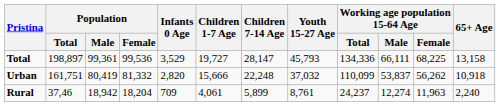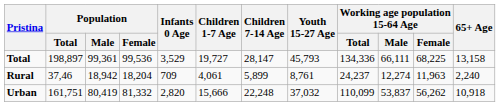rows swapped: (22, 76) <-> (20, 93)
